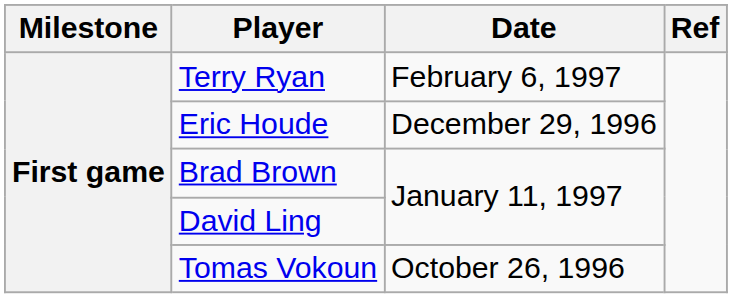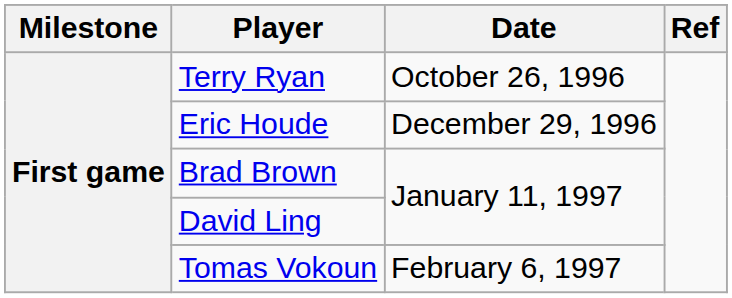(506, 76) February 6, 1997 -> (508, 76) October 26, 1996
(508, 268) October 26, 1996 -> (506, 268) February 6, 1997
